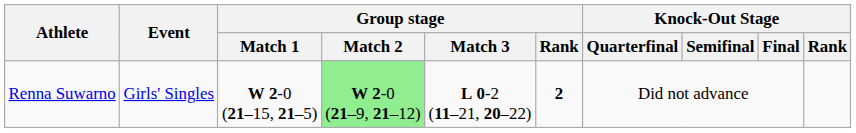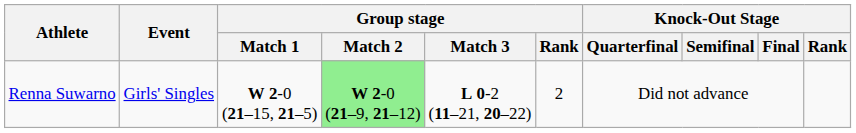(559, 94) bold -> (559, 94) normal
